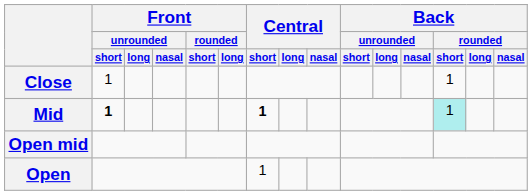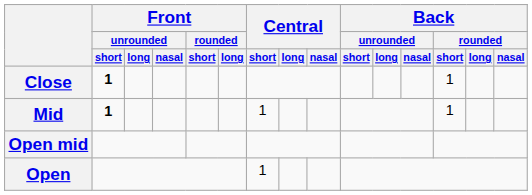(108, 79) normal -> (108, 82) bold
(263, 114) bold -> (263, 111) normal
(450, 111) paleturquoise background -> (450, 111) no background
